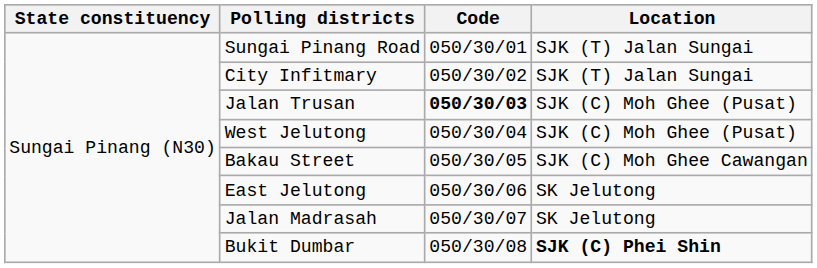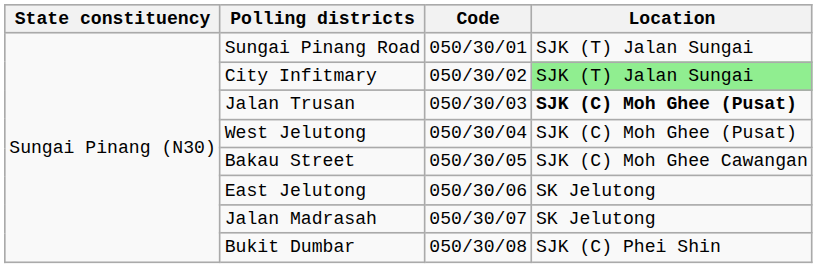(645, 76) no background -> (645, 76) lightgreen background
(478, 105) bold -> (478, 105) normal
(666, 105) normal -> (666, 105) bold
(628, 248) bold -> (628, 248) normal
